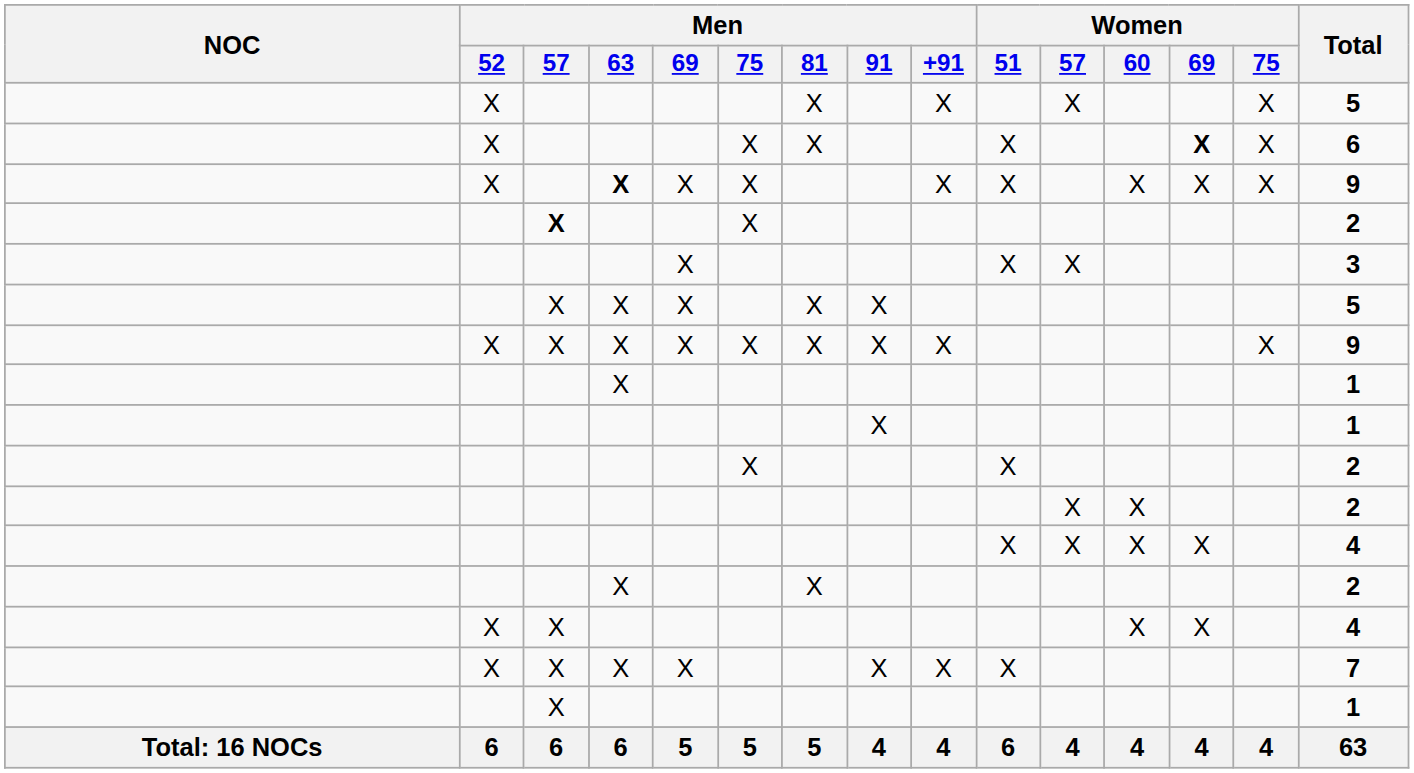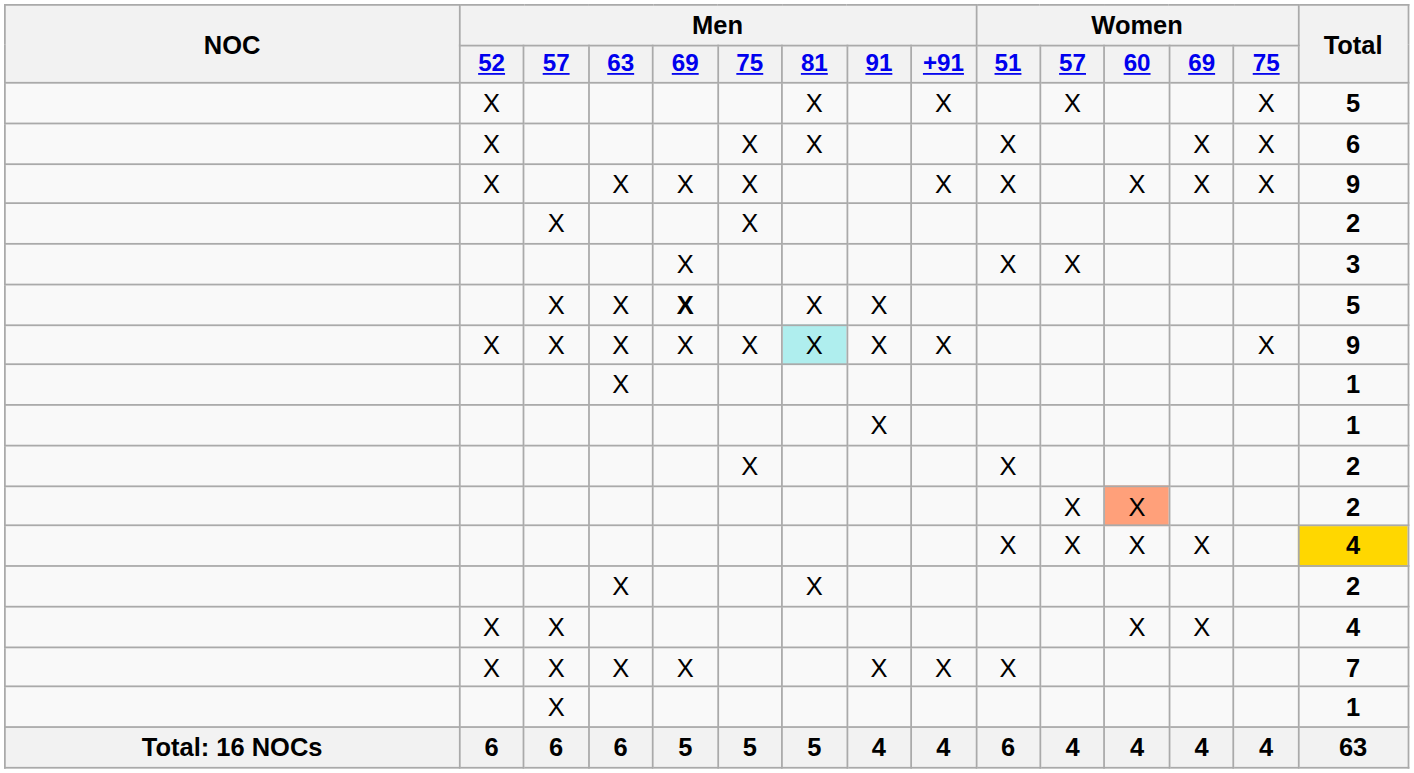(1202, 144) bold -> (1202, 144) normal
(621, 184) bold -> (621, 184) normal
(556, 224) bold -> (556, 224) normal
(685, 305) normal -> (685, 305) bold
(814, 345) no background -> (814, 345) paleturquoise background
(1137, 506) no background -> (1137, 506) lightsalmon background
(1353, 547) no background -> (1353, 547) gold background
